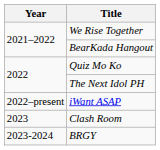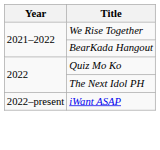- row: (95, 119)
- row: (83, 136)
